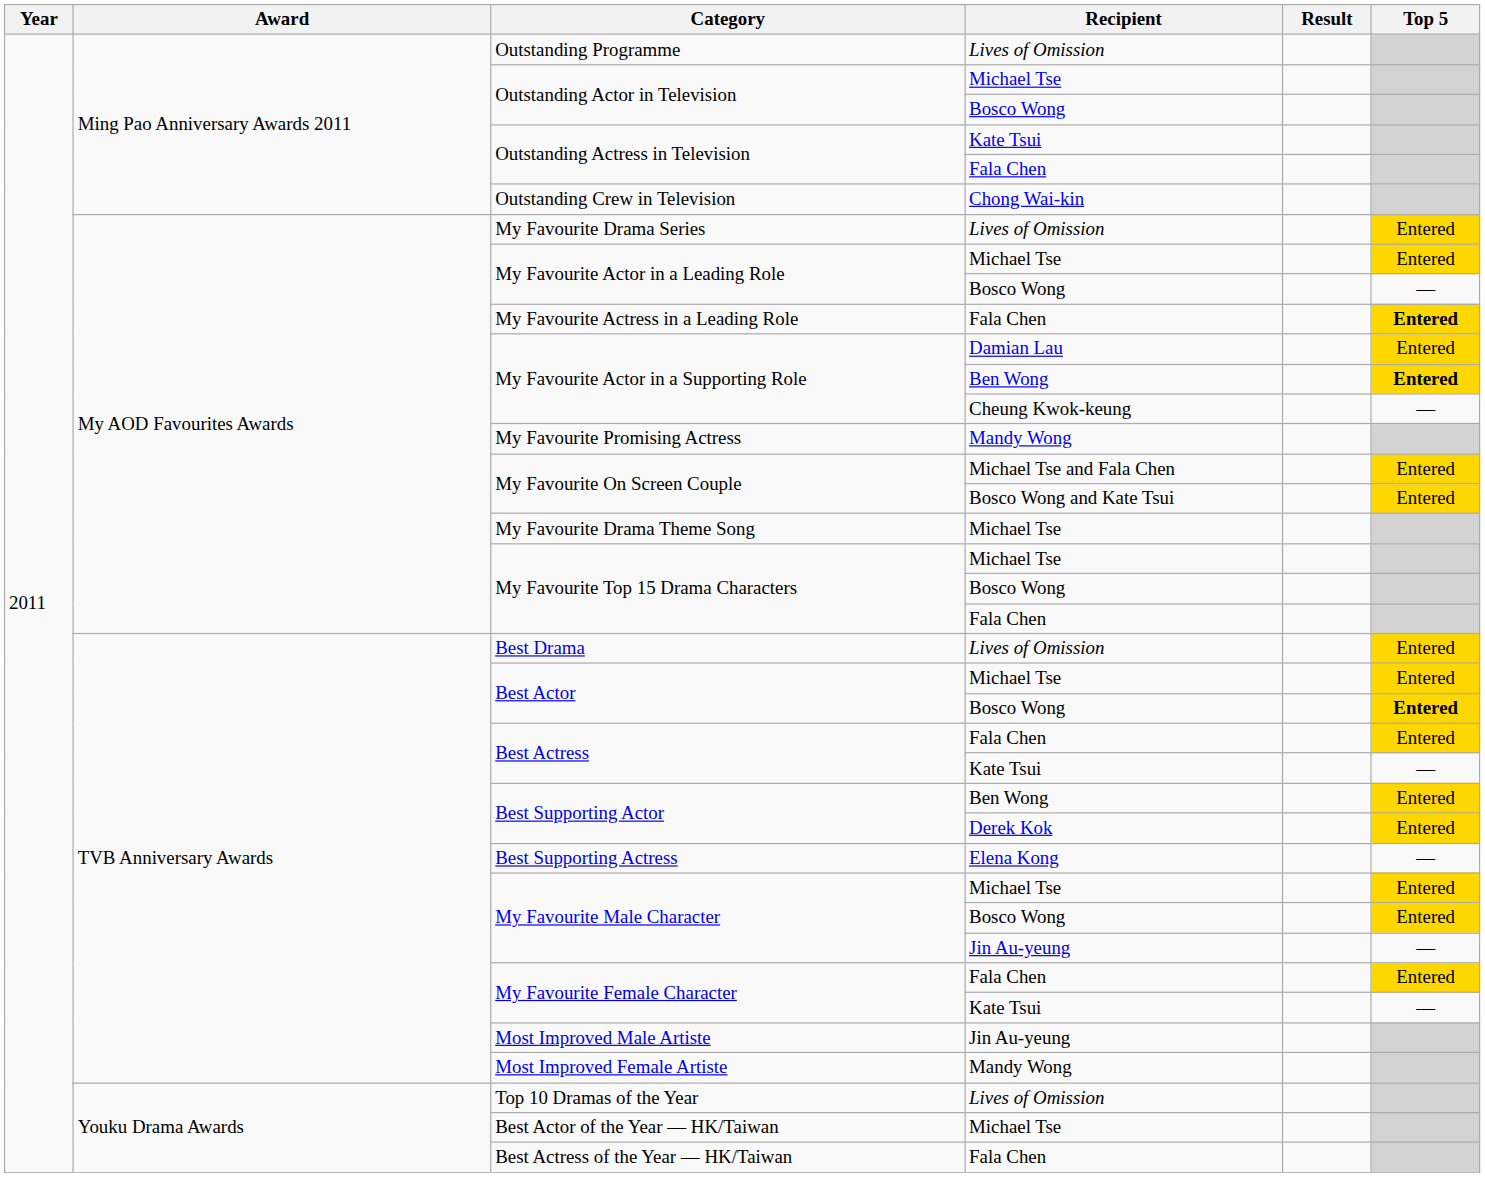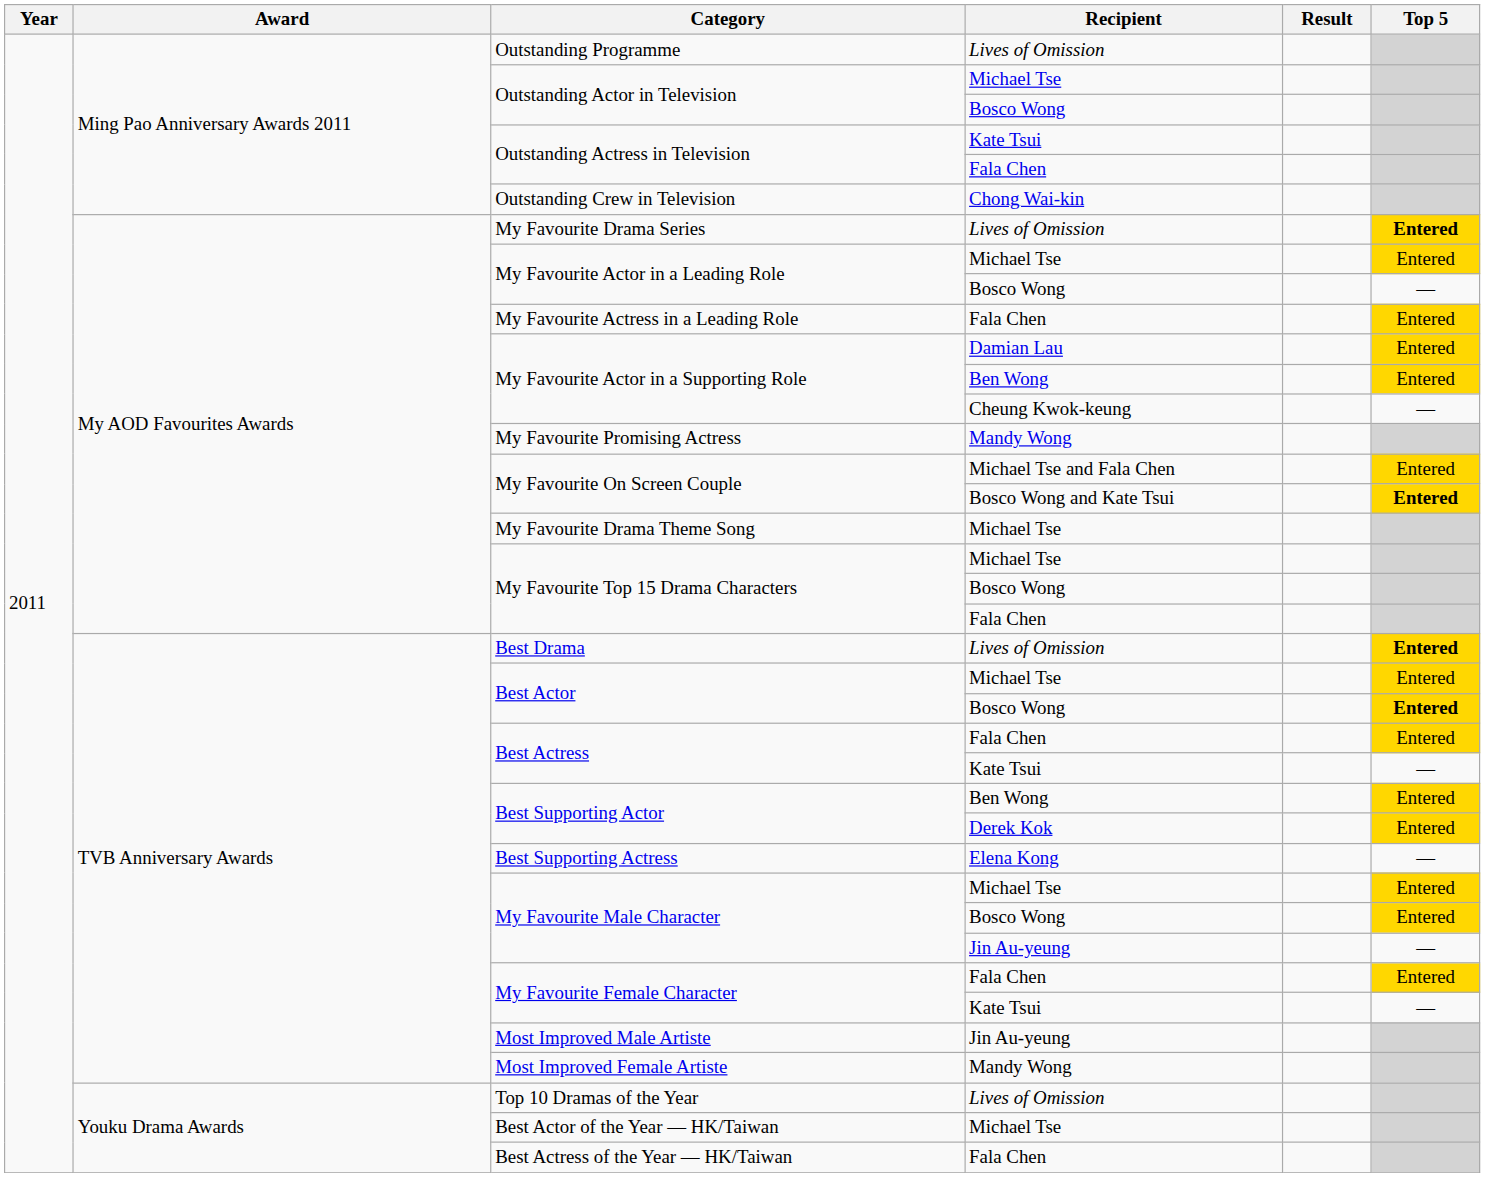(1426, 229) normal -> (1426, 229) bold
(1426, 318) bold -> (1426, 318) normal
(1426, 378) bold -> (1426, 378) normal
(1426, 498) normal -> (1426, 498) bold
(1426, 648) normal -> (1426, 648) bold
